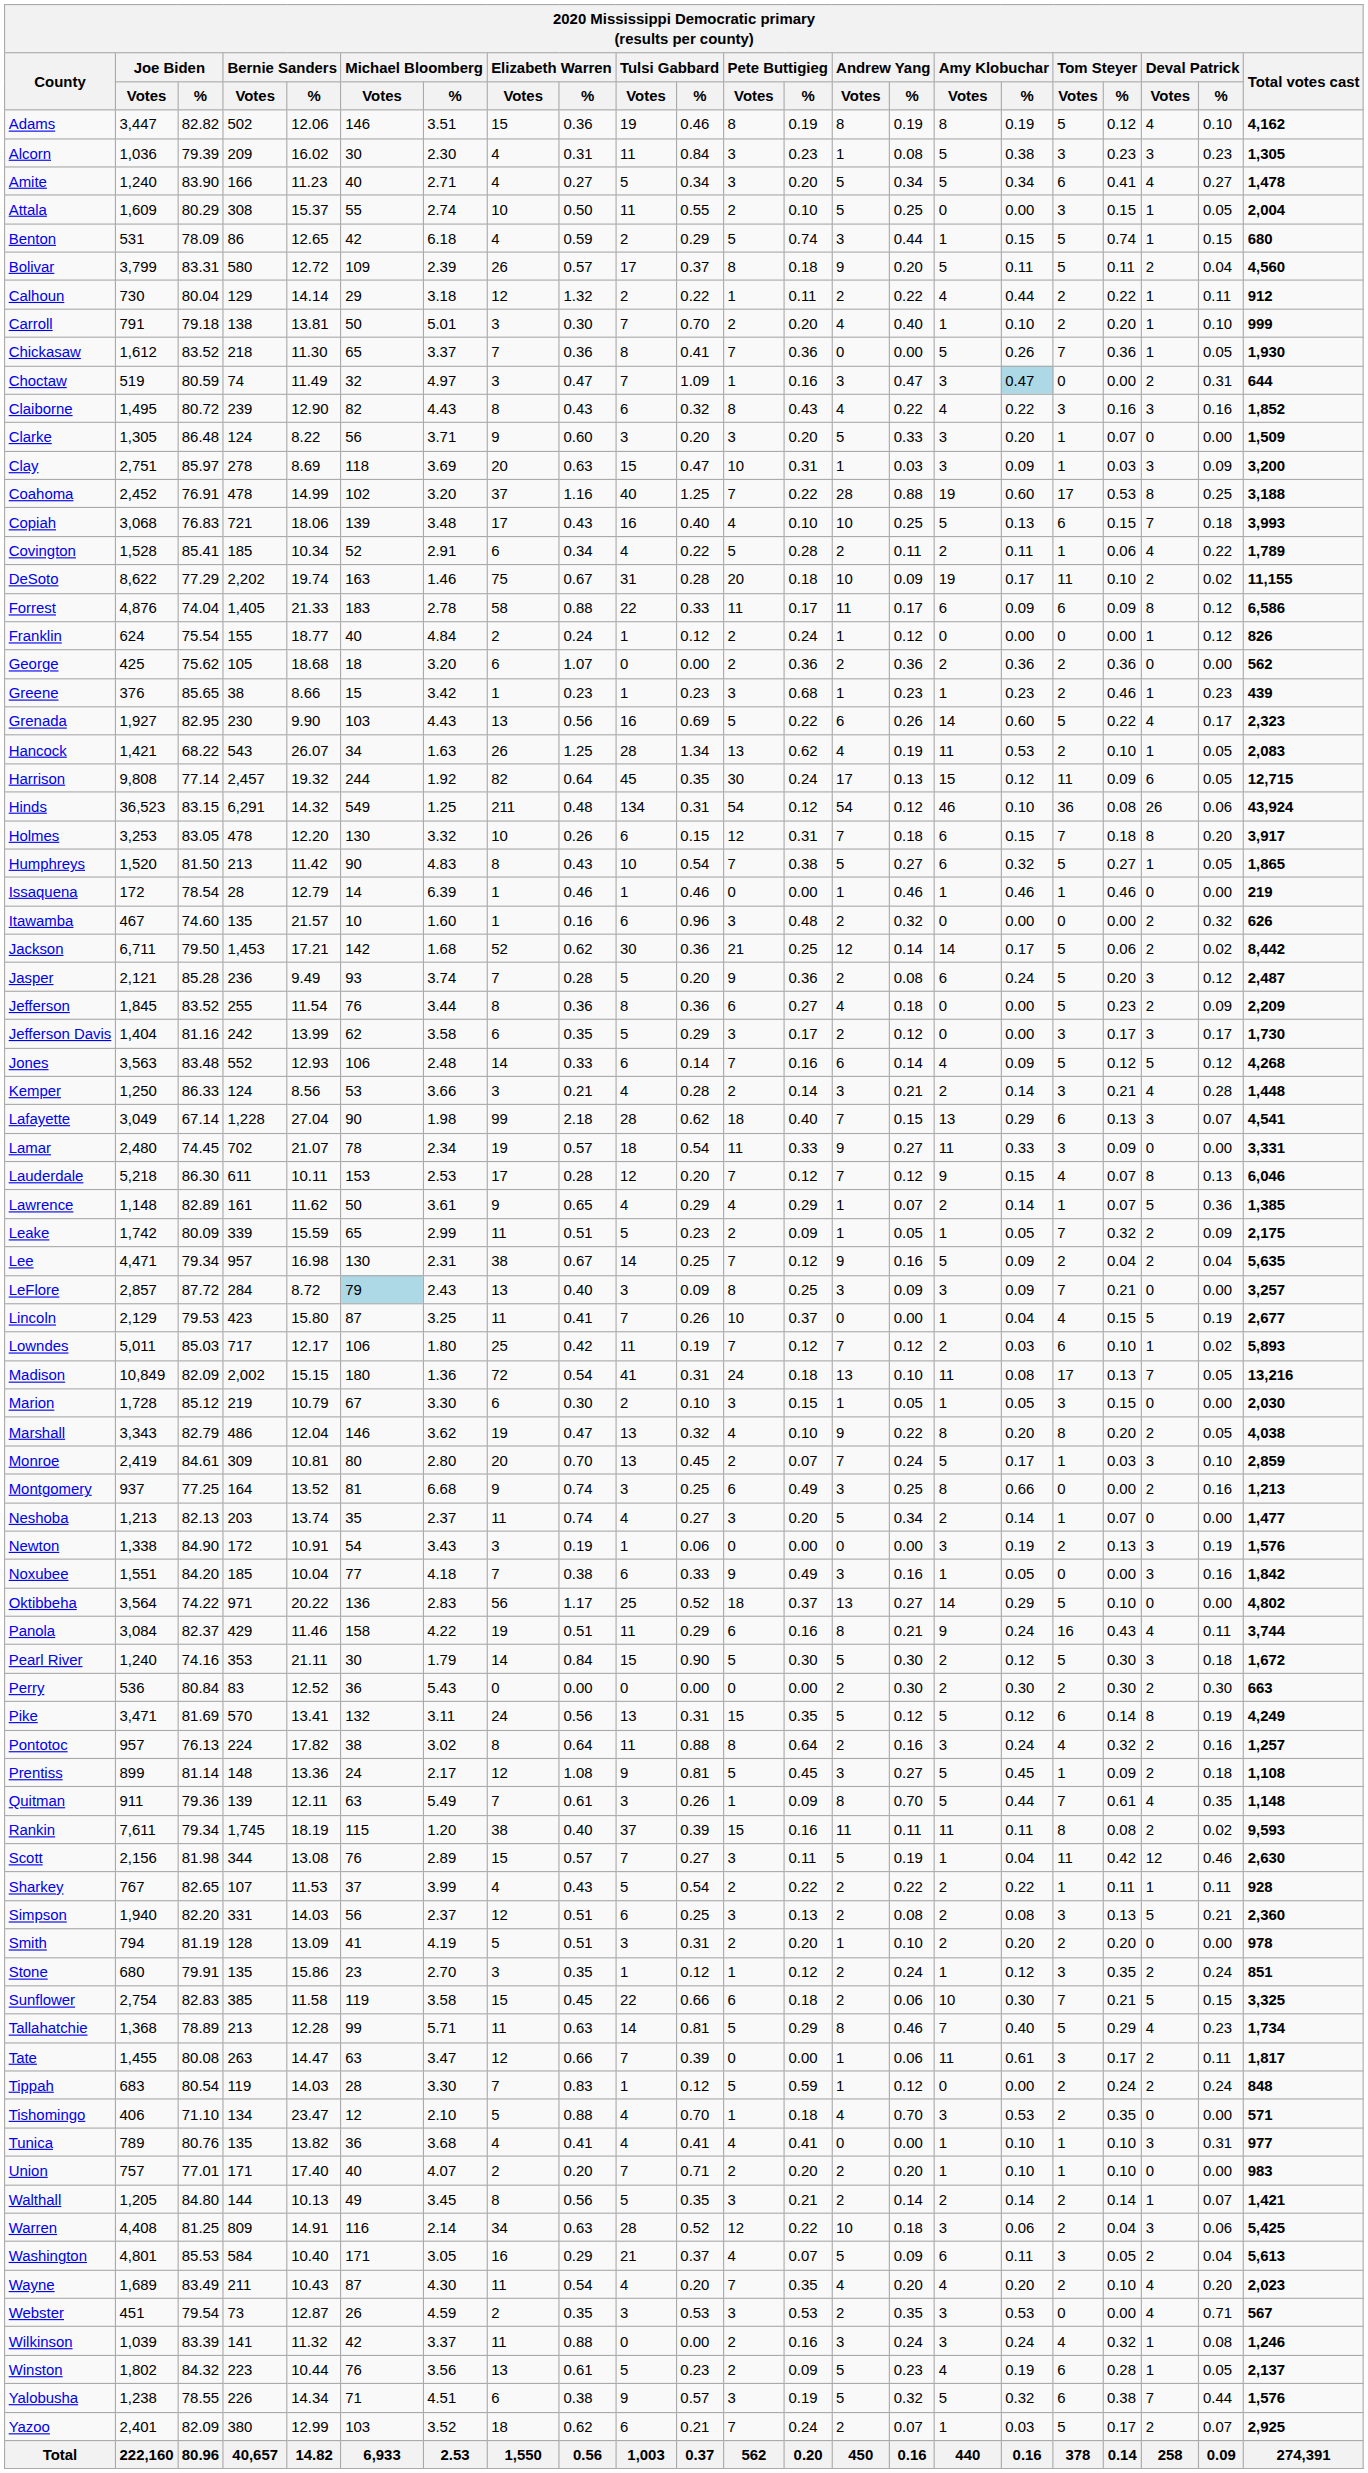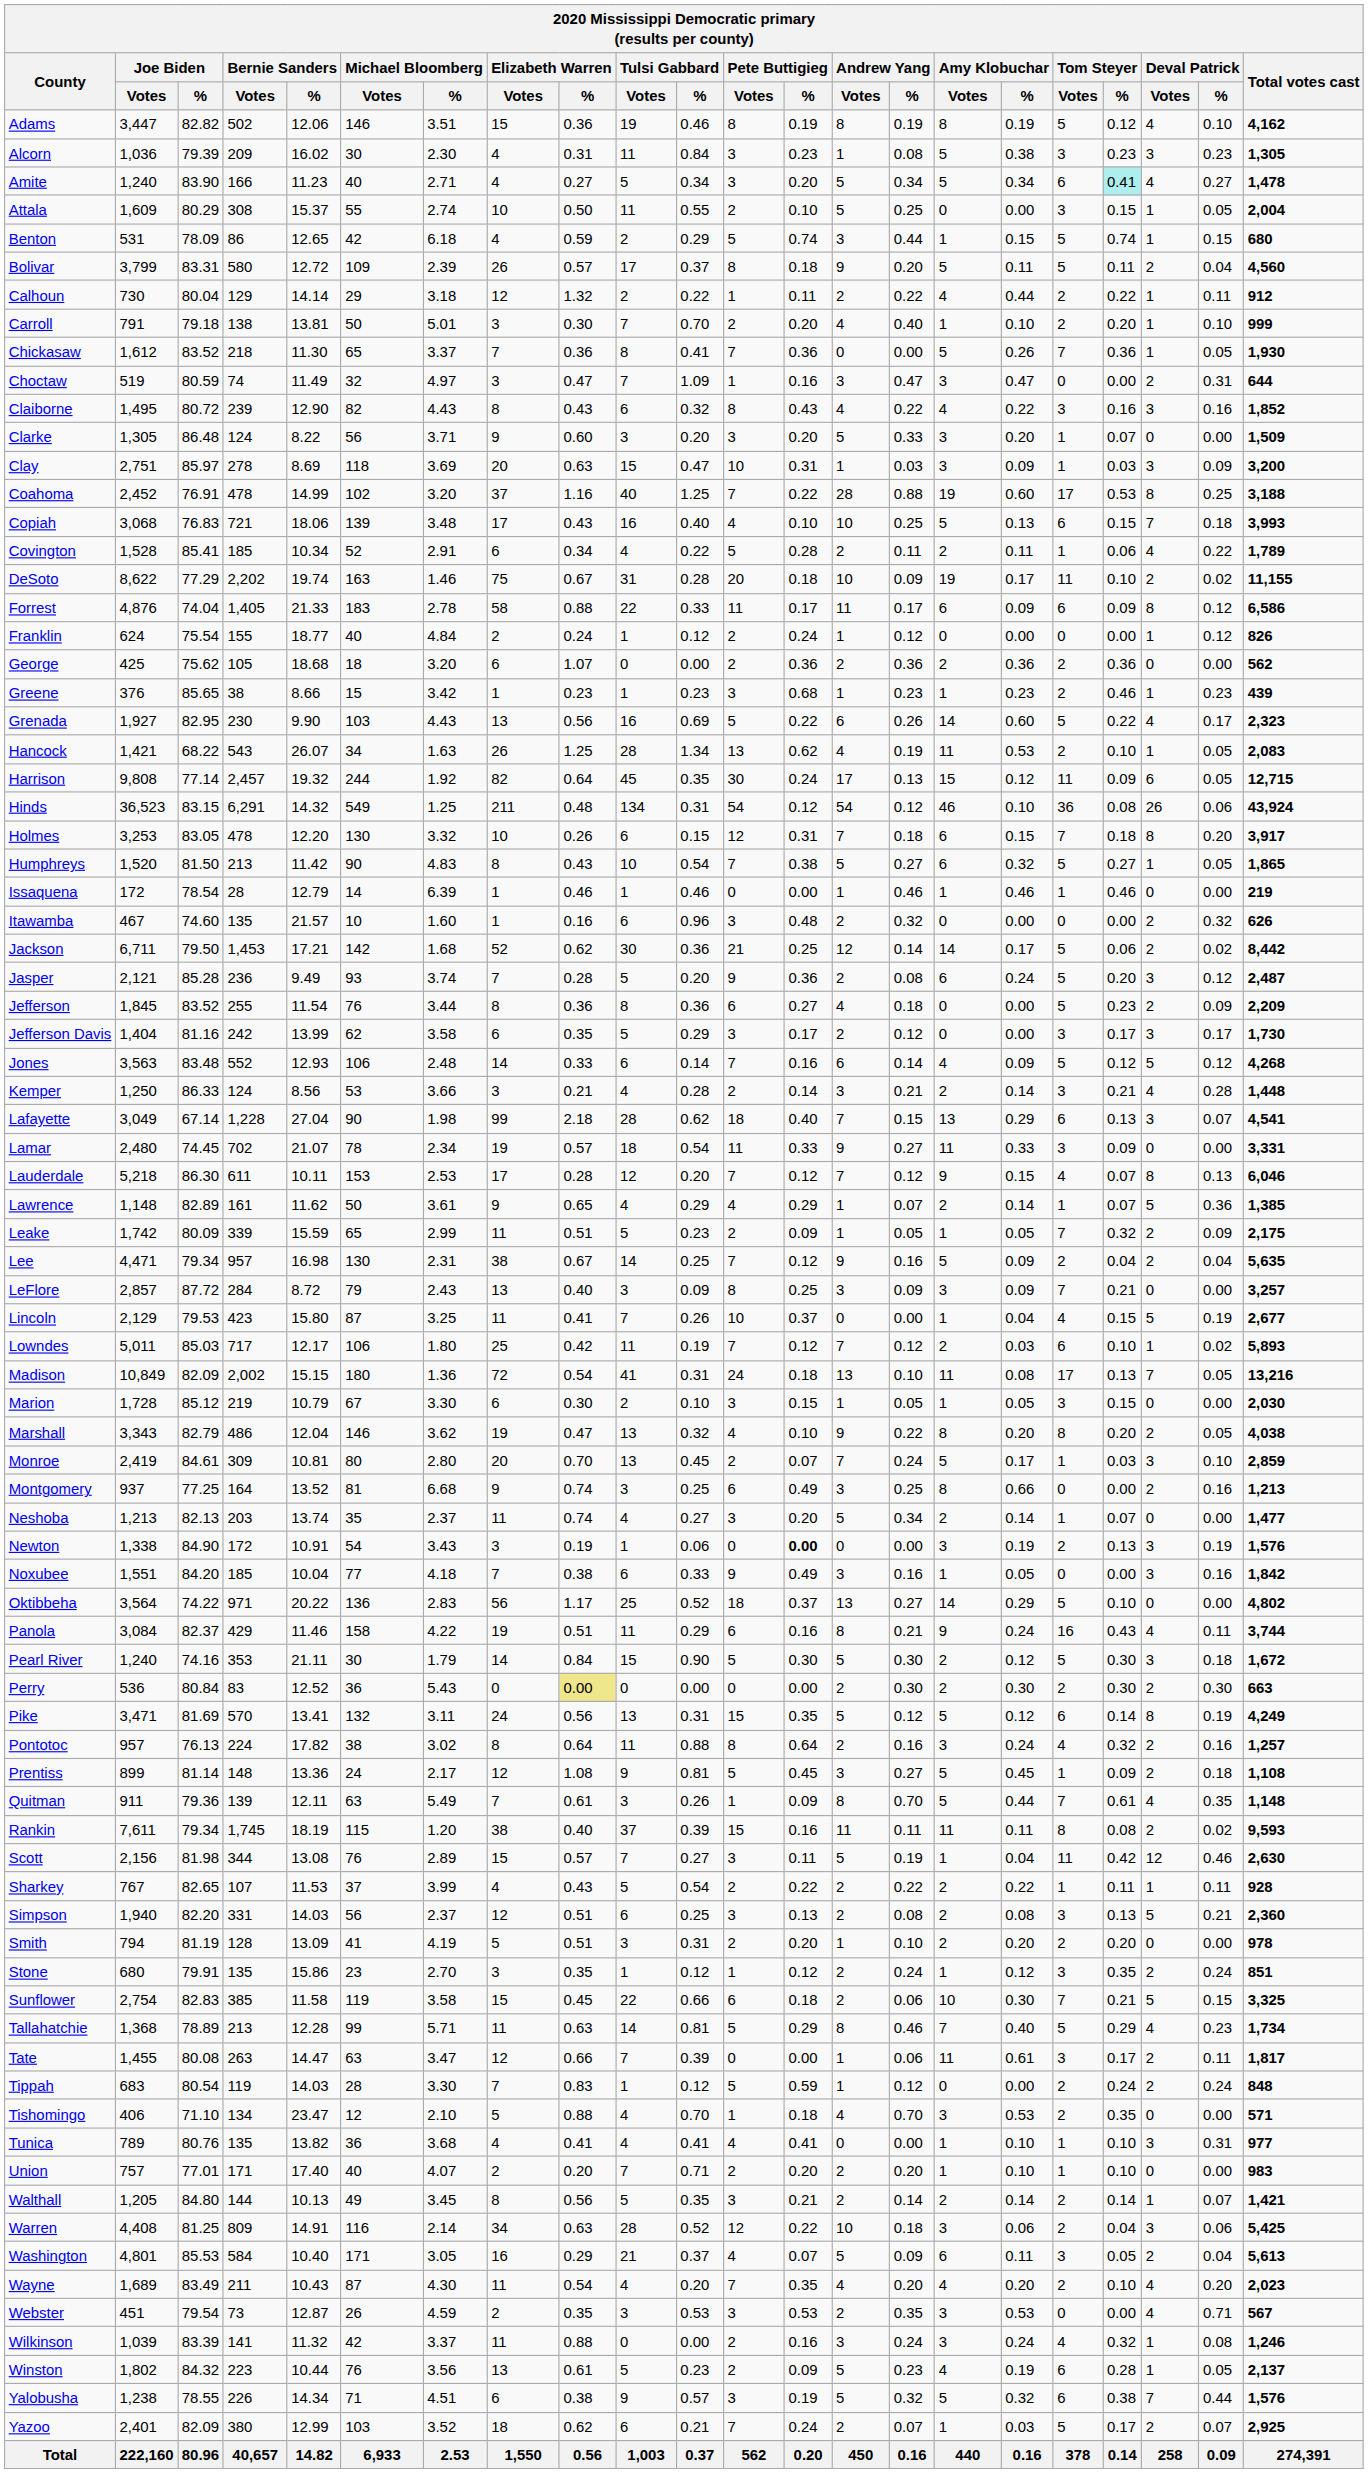(1121, 182) no background -> (1121, 182) paleturquoise background
(1020, 381) lightblue background -> (1020, 381) no background
(354, 1290) lightblue background -> (354, 1290) no background
(803, 1546) normal -> (803, 1545) bold
(578, 1688) no background -> (578, 1688) khaki background
